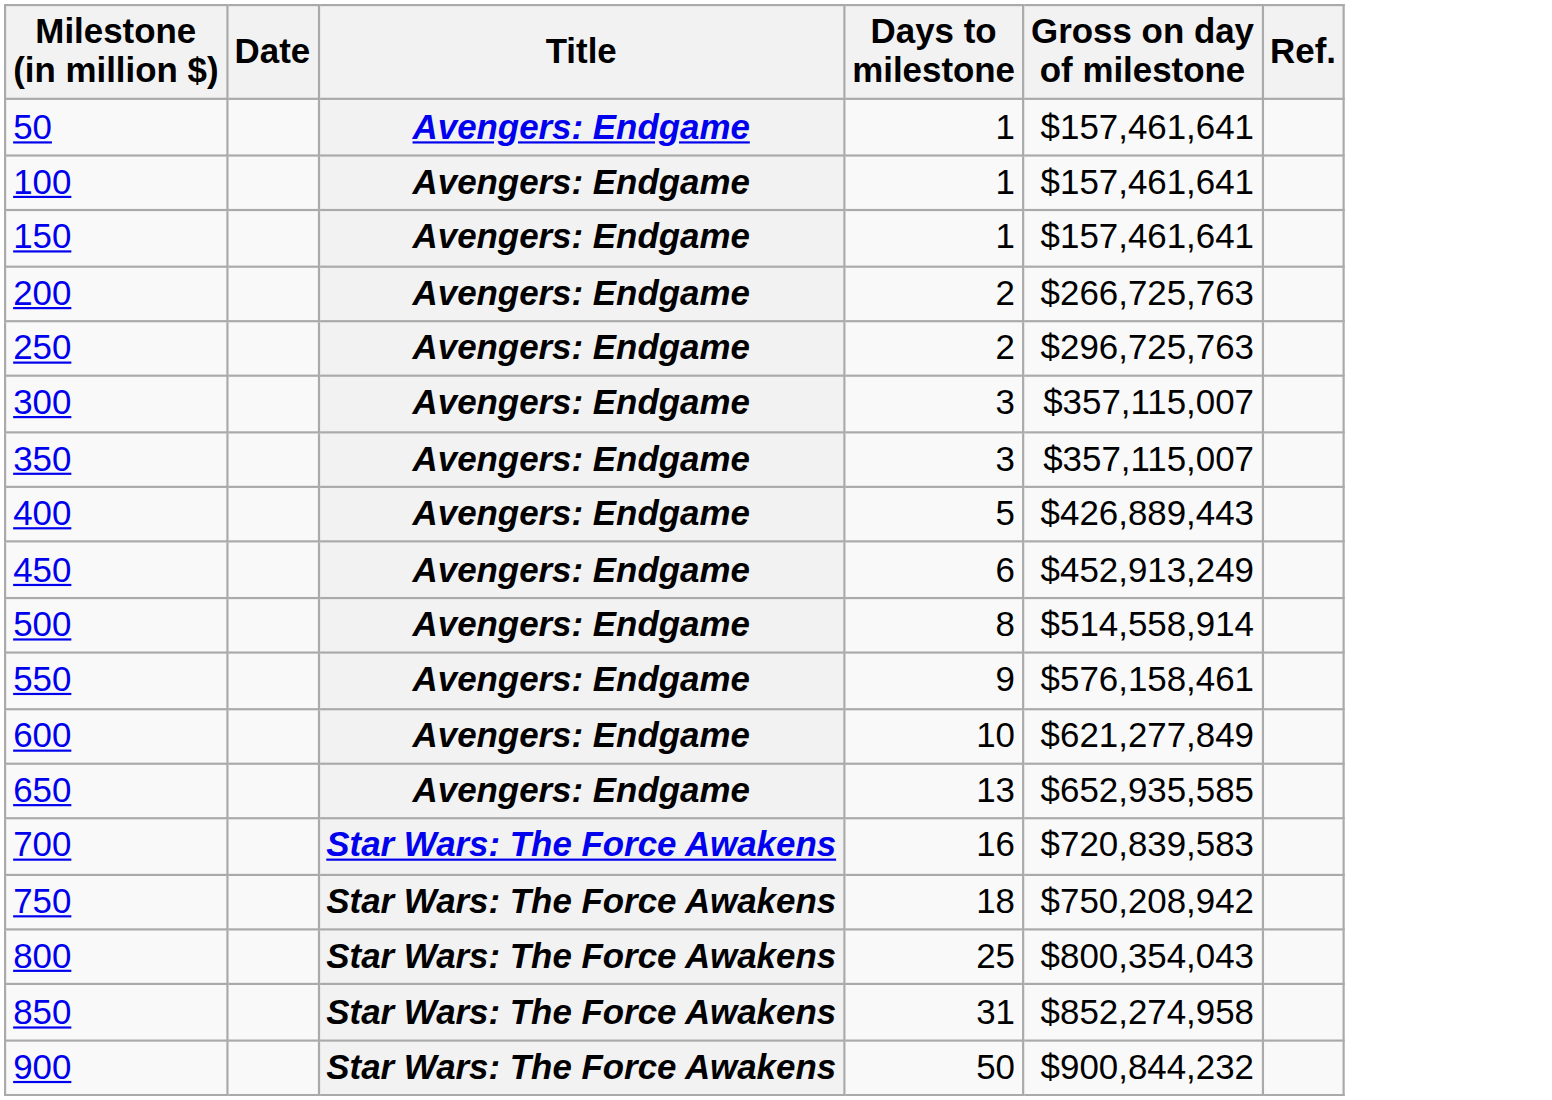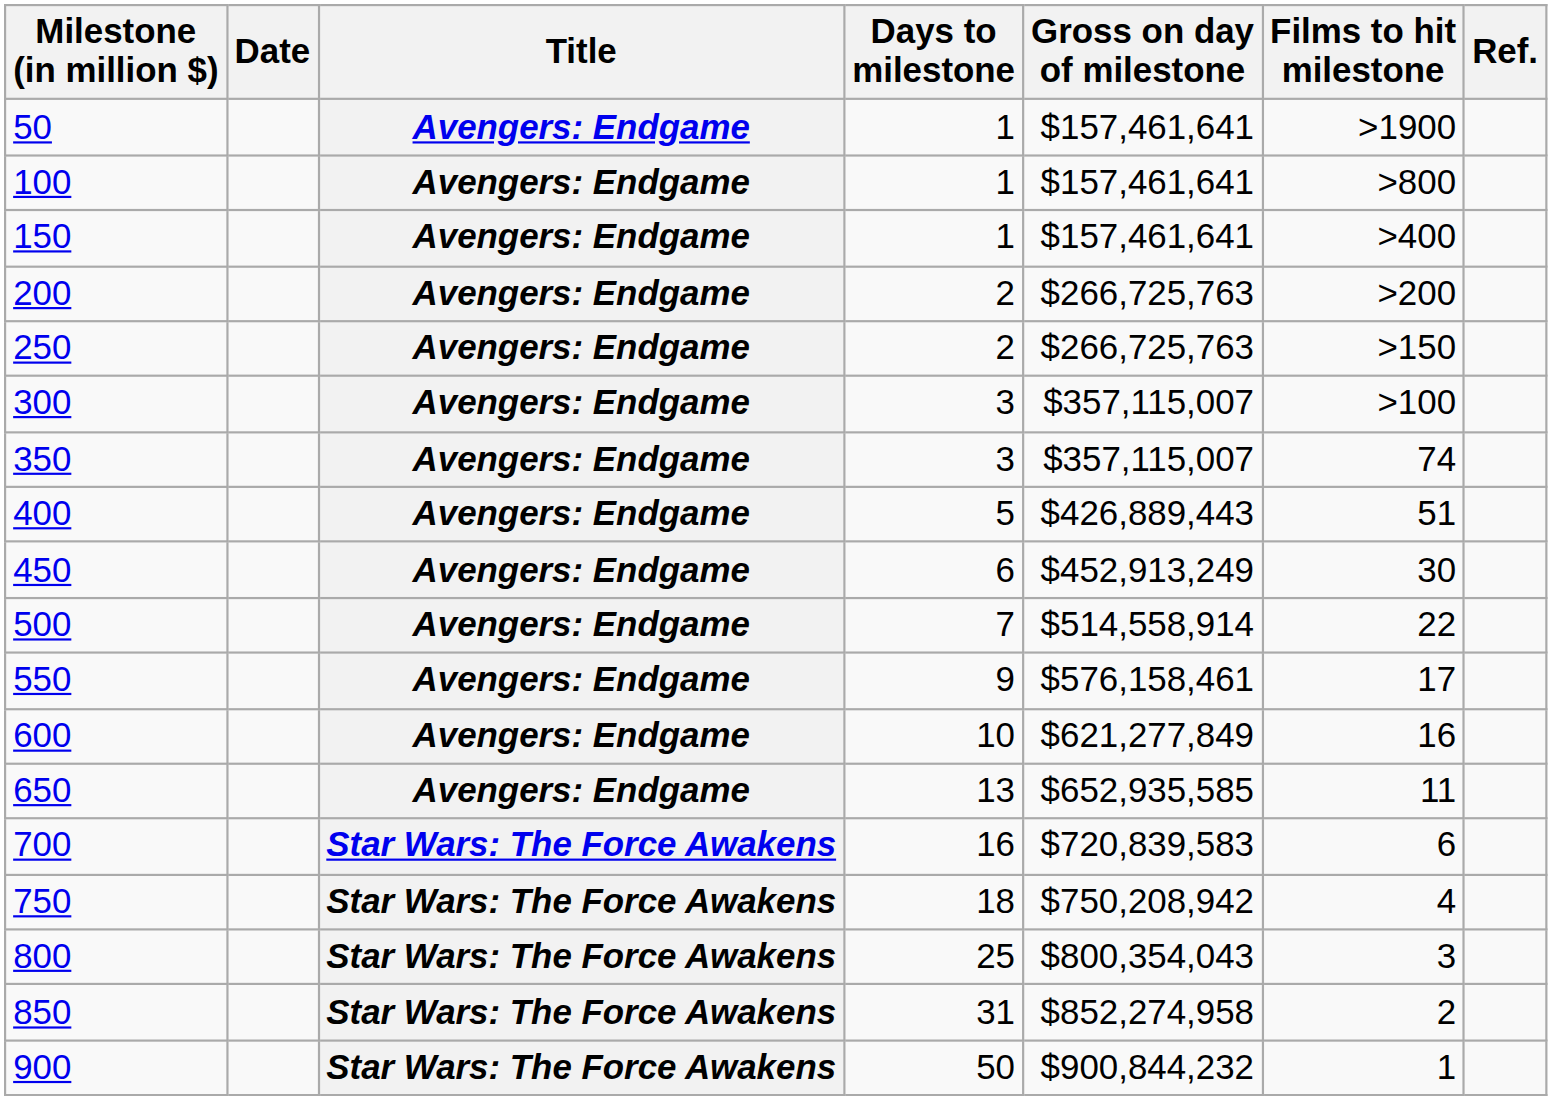+ column: (1363, 51)
(1147, 347) $296,725,763 -> (1147, 347) $266,725,763
(1005, 624) 8 -> (1005, 624) 7
